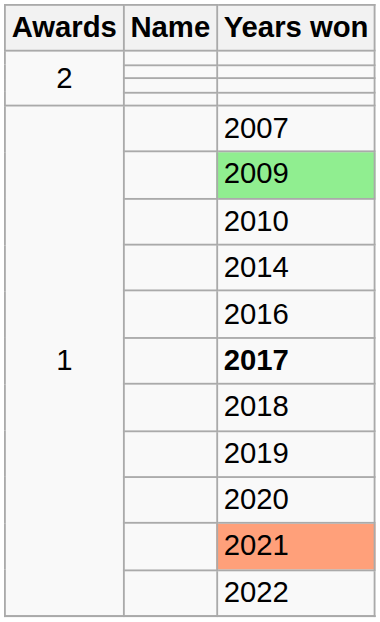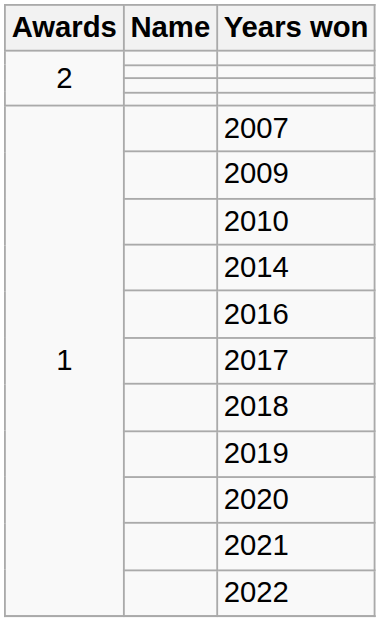(256, 174) lightgreen background -> (256, 174) no background
(256, 360) bold -> (256, 360) normal
(256, 546) lightsalmon background -> (256, 546) no background
